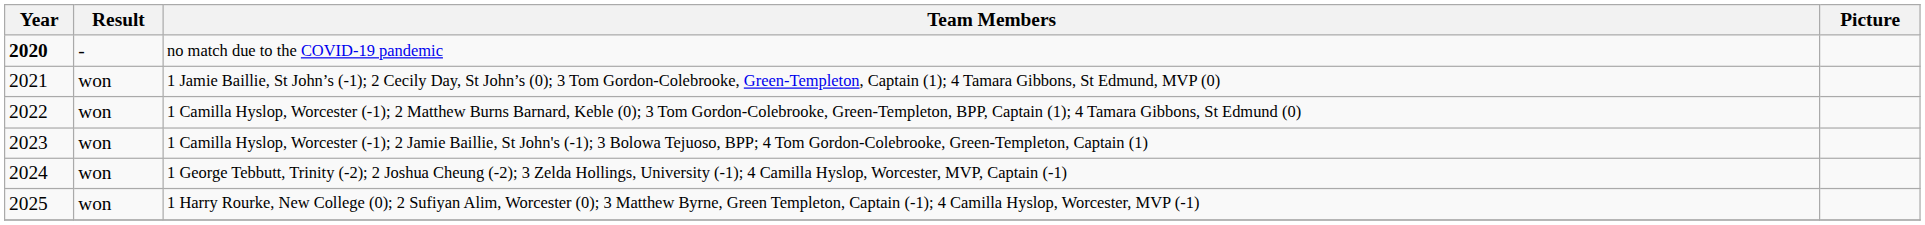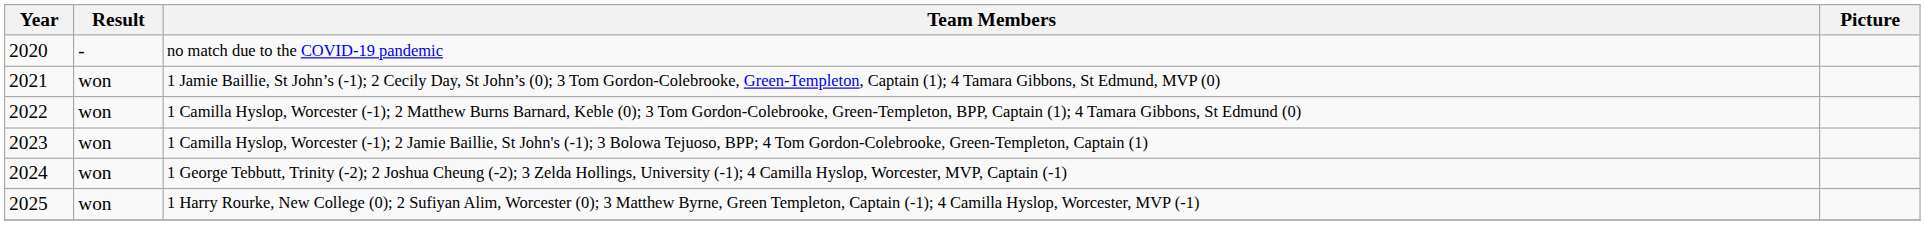(28, 50) bold -> (28, 50) normal
